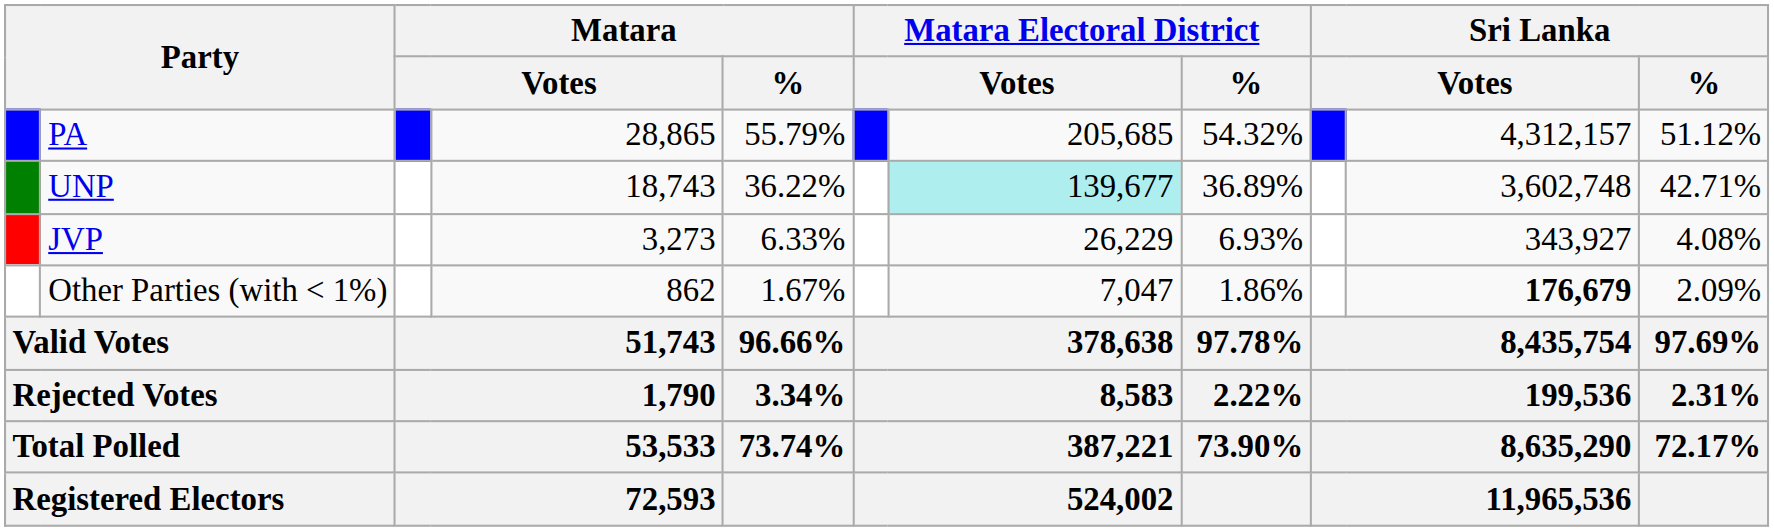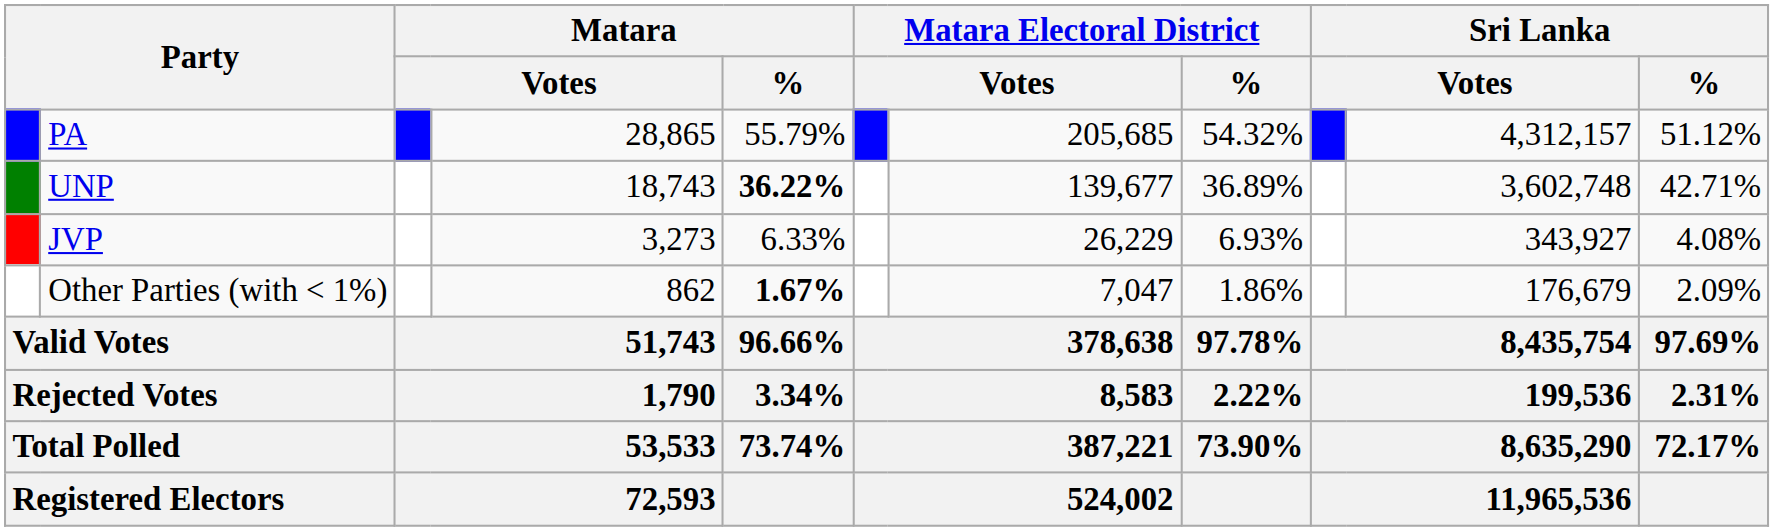(795, 186) normal -> (792, 186) bold
(1120, 186) paleturquoise background -> (1120, 186) no background
(803, 290) normal -> (800, 290) bold
(1578, 290) bold -> (1578, 290) normal
